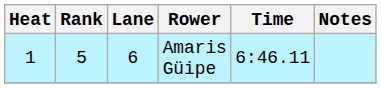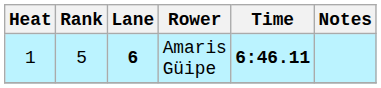(133, 59) normal -> (133, 59) bold
(273, 59) normal -> (273, 59) bold
